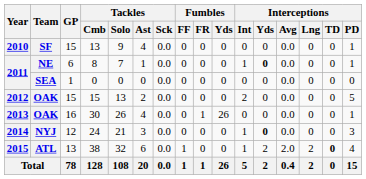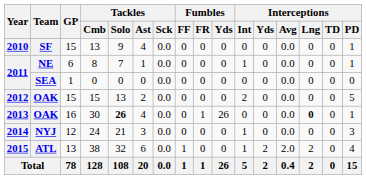(265, 64) bold -> (265, 64) normal
(121, 115) normal -> (121, 115) bold
(311, 115) normal -> (311, 115) bold
(265, 132) bold -> (265, 132) normal
(332, 149) bold -> (332, 149) normal
